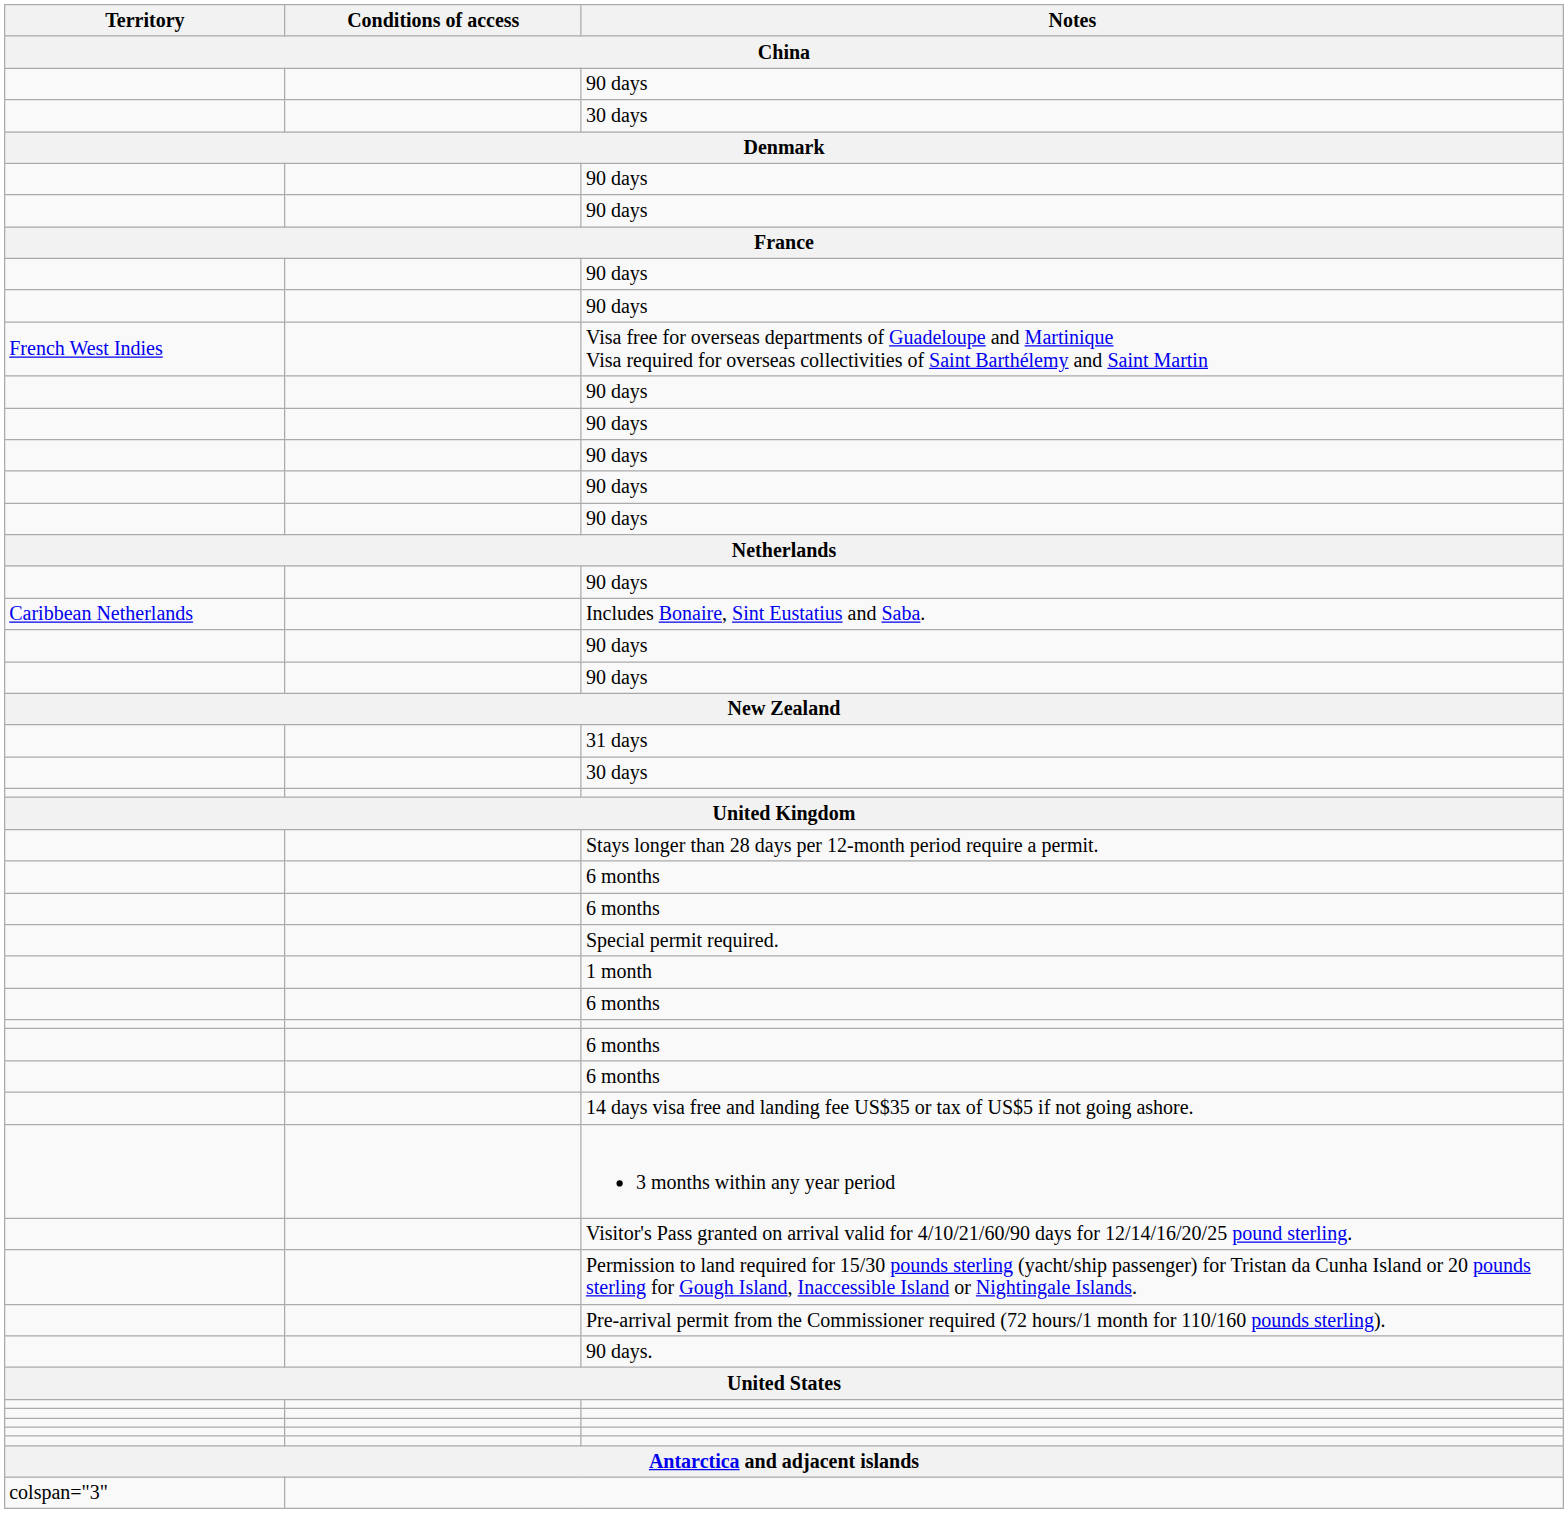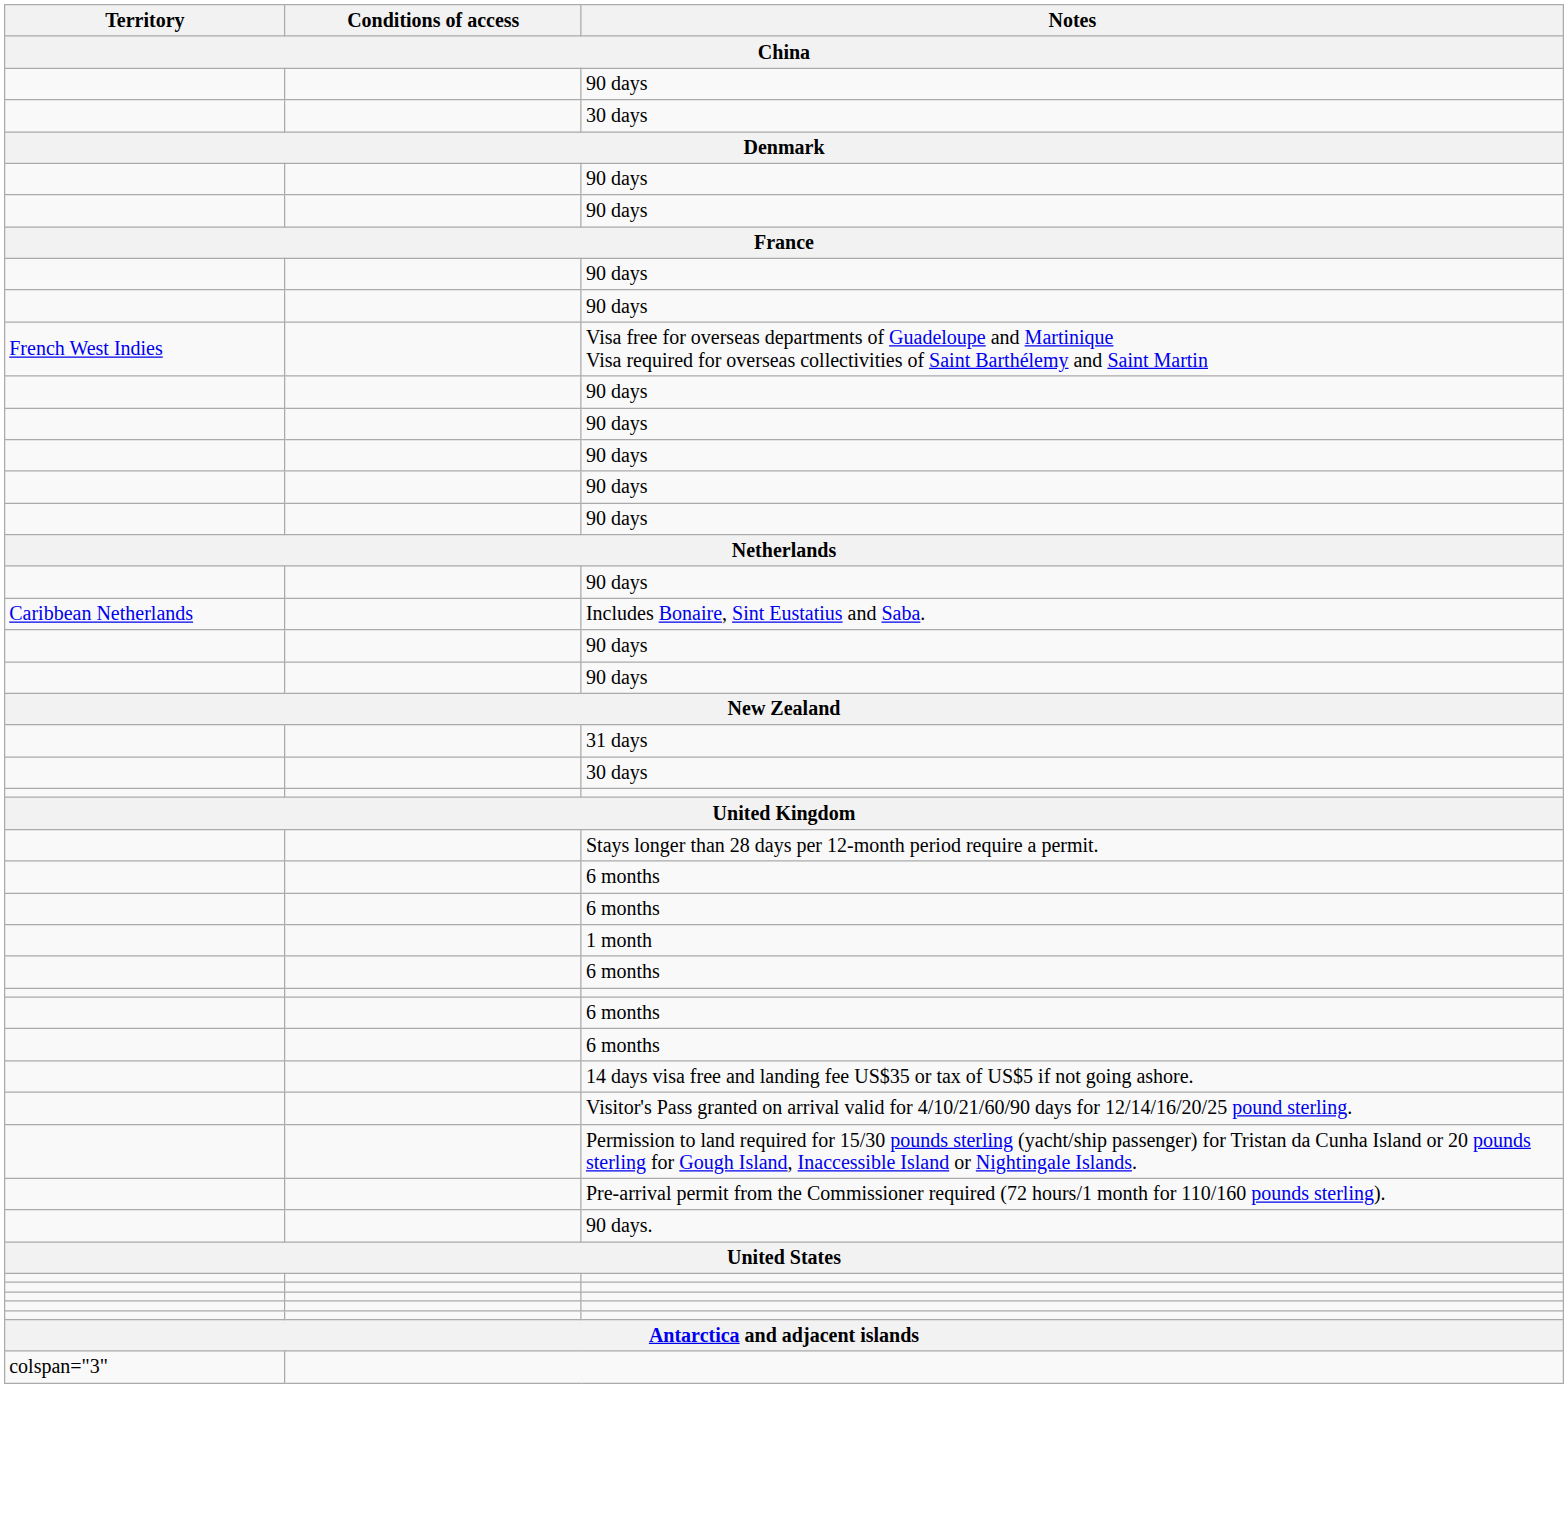- row: (145, 940)
- row: (145, 1171)
